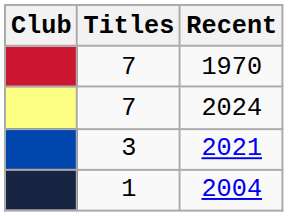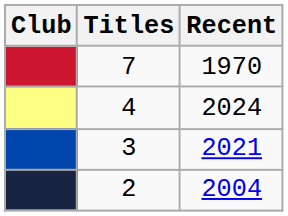(129, 108) 7 -> (129, 108) 4
(129, 190) 1 -> (129, 190) 2
